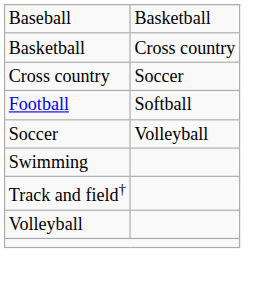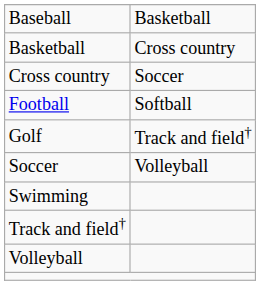+ row: (25, 135)
